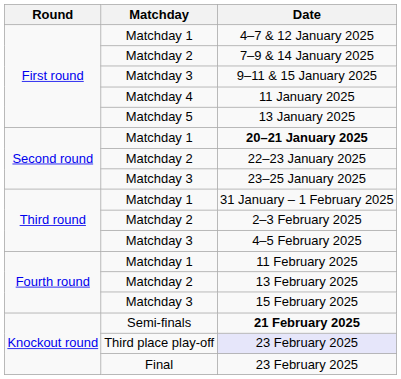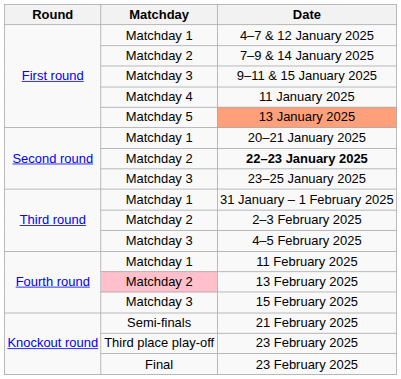(307, 117) no background -> (307, 117) lightsalmon background
(307, 138) bold -> (307, 138) normal
(307, 158) normal -> (307, 158) bold
(159, 281) no background -> (159, 281) pink background
(307, 323) bold -> (307, 323) normal
(307, 343) lavender background -> (307, 343) no background
